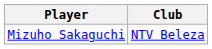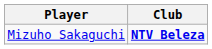(168, 34) normal -> (168, 34) bold
